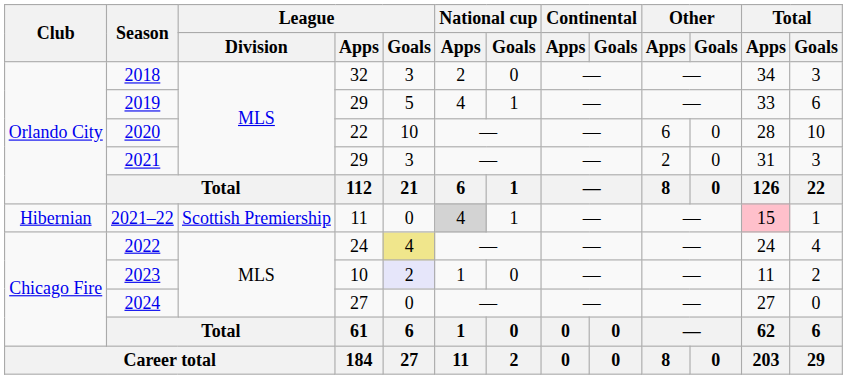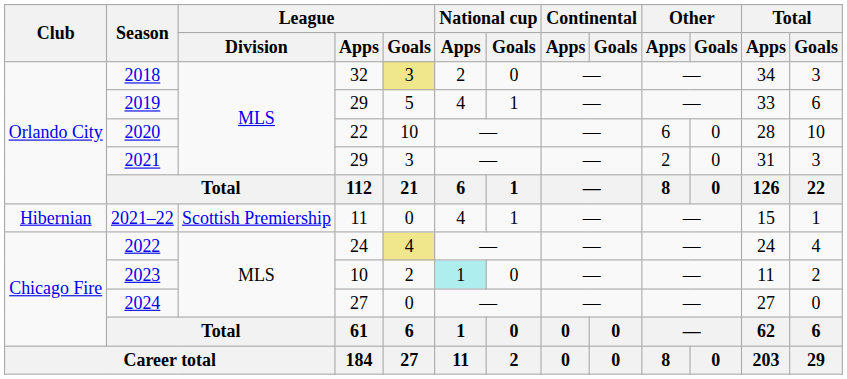(409, 75) no background -> (409, 75) khaki background
(461, 217) lightgrey background -> (461, 217) no background
(766, 217) pink background -> (766, 217) no background
(409, 274) lavender background -> (409, 274) no background
(461, 274) no background -> (461, 274) paleturquoise background
